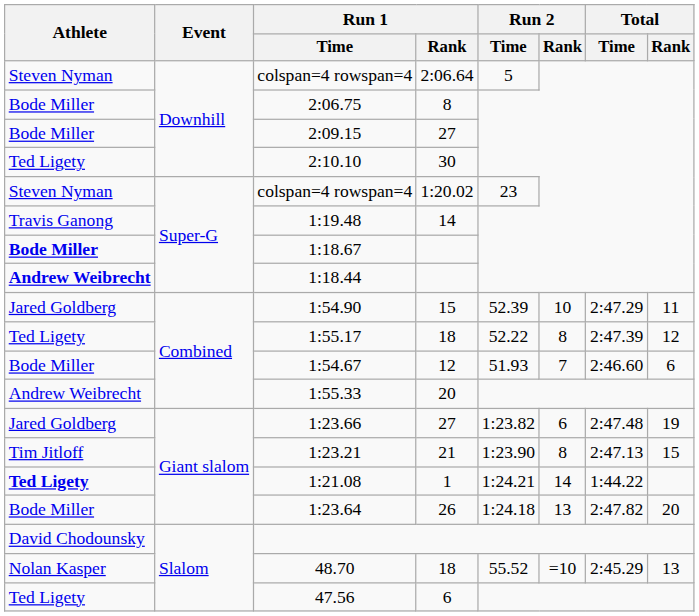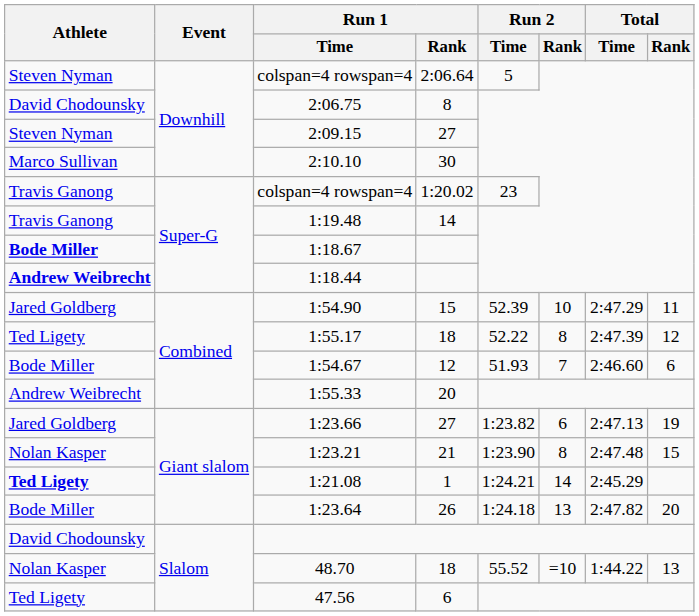(51, 104) Bode Miller -> (77, 104) David Chodounsky
(51, 133) Bode Miller -> (61, 133) Steven Nyman
(47, 162) Ted Ligety -> (63, 162) Marco Sullivan
(61, 191) Steven Nyman -> (61, 191) Travis Ganong
(617, 423) 2:47.48 -> (617, 423) 2:47.13
(46, 452) Tim Jitloff -> (57, 452) Nolan Kasper
(617, 452) 2:47.13 -> (617, 452) 2:47.48
(617, 481) 1:44.22 -> (617, 481) 2:45.29
(617, 568) 2:45.29 -> (617, 568) 1:44.22
